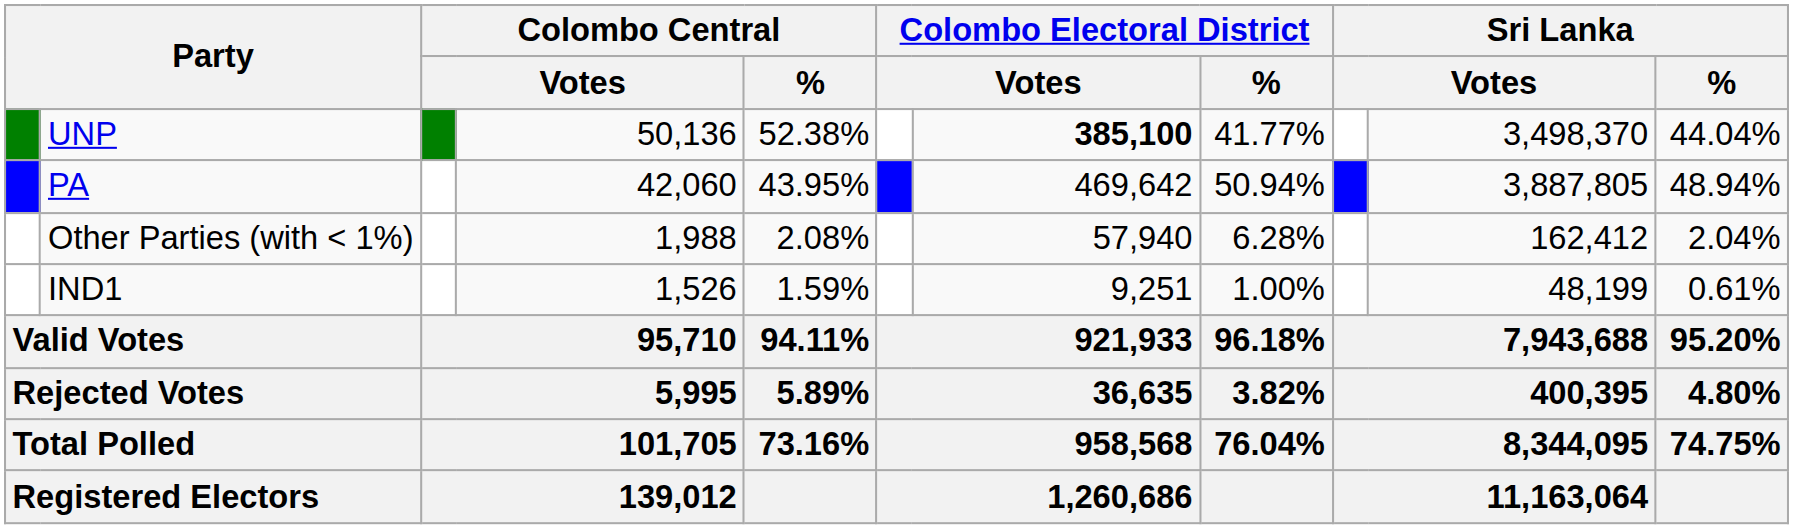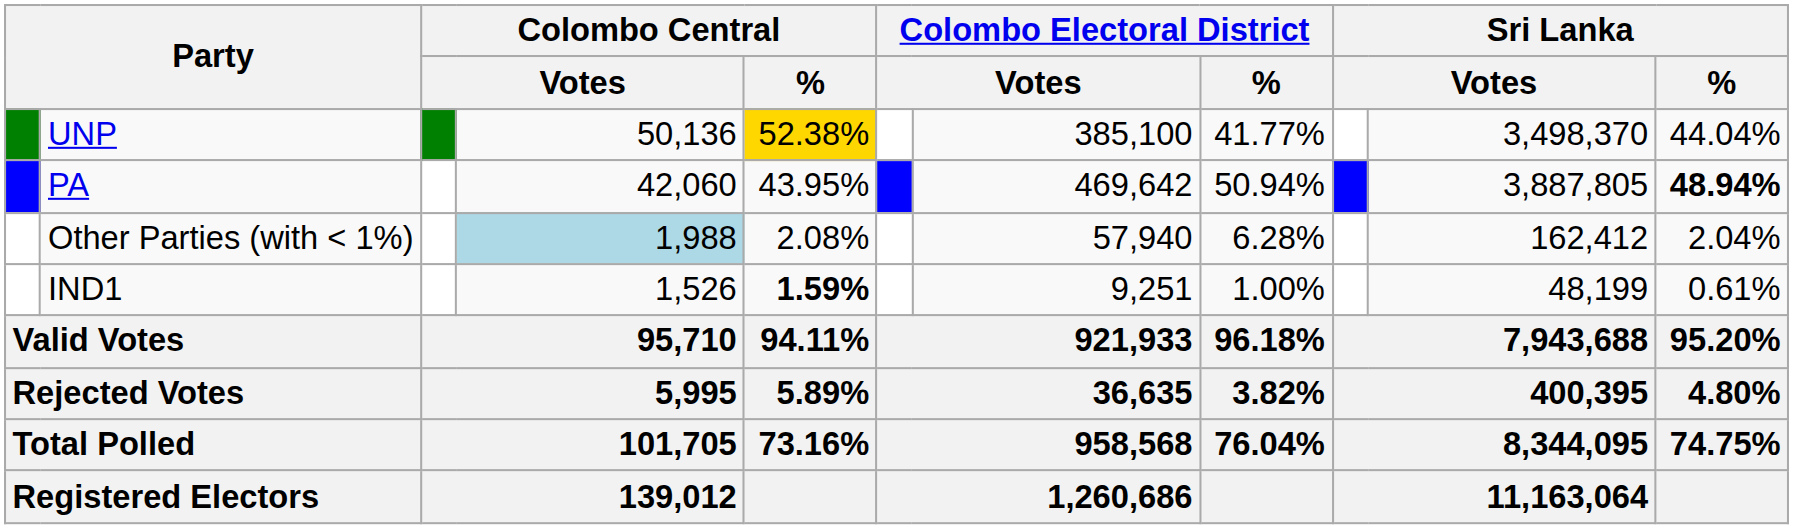(814, 133) no background -> (814, 133) gold background
(1133, 133) bold -> (1133, 133) normal
(1725, 185) normal -> (1725, 185) bold
(696, 237) no background -> (696, 237) lightblue background
(823, 289) normal -> (823, 289) bold
